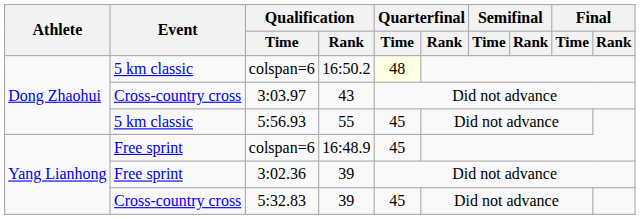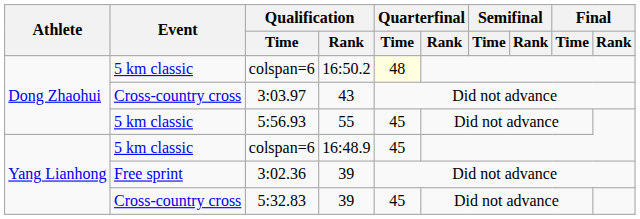(148, 148) Free sprint -> (153, 148) 5 km classic
